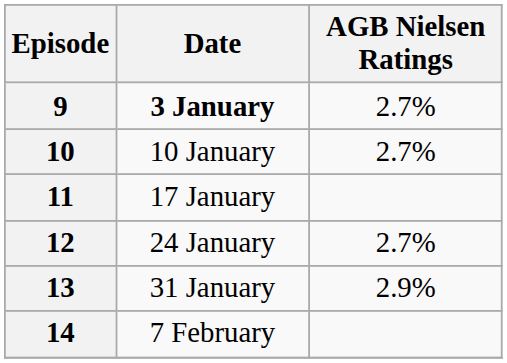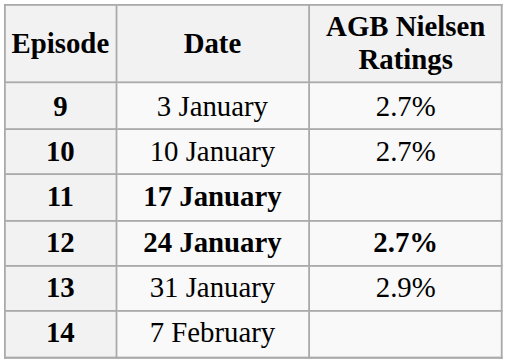(212, 105) bold -> (212, 105) normal
(212, 196) normal -> (212, 196) bold
(212, 242) normal -> (212, 242) bold
(406, 242) normal -> (406, 242) bold
